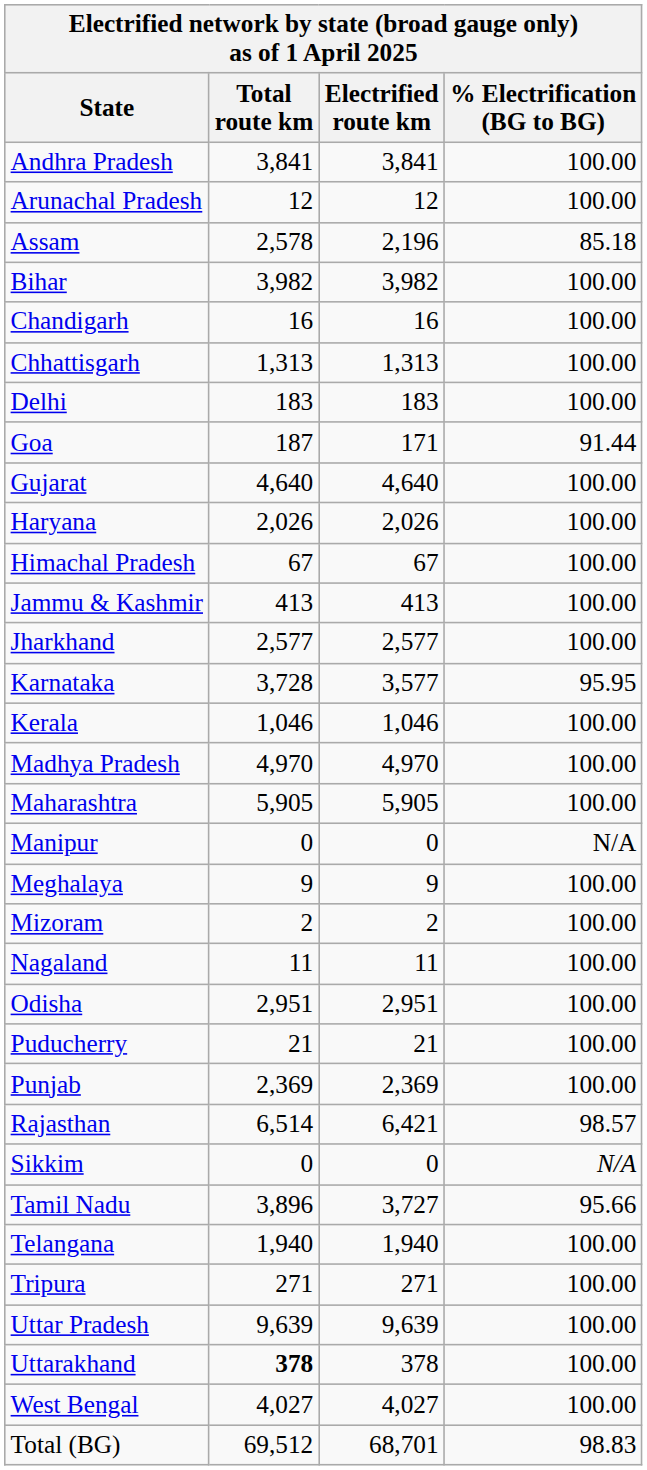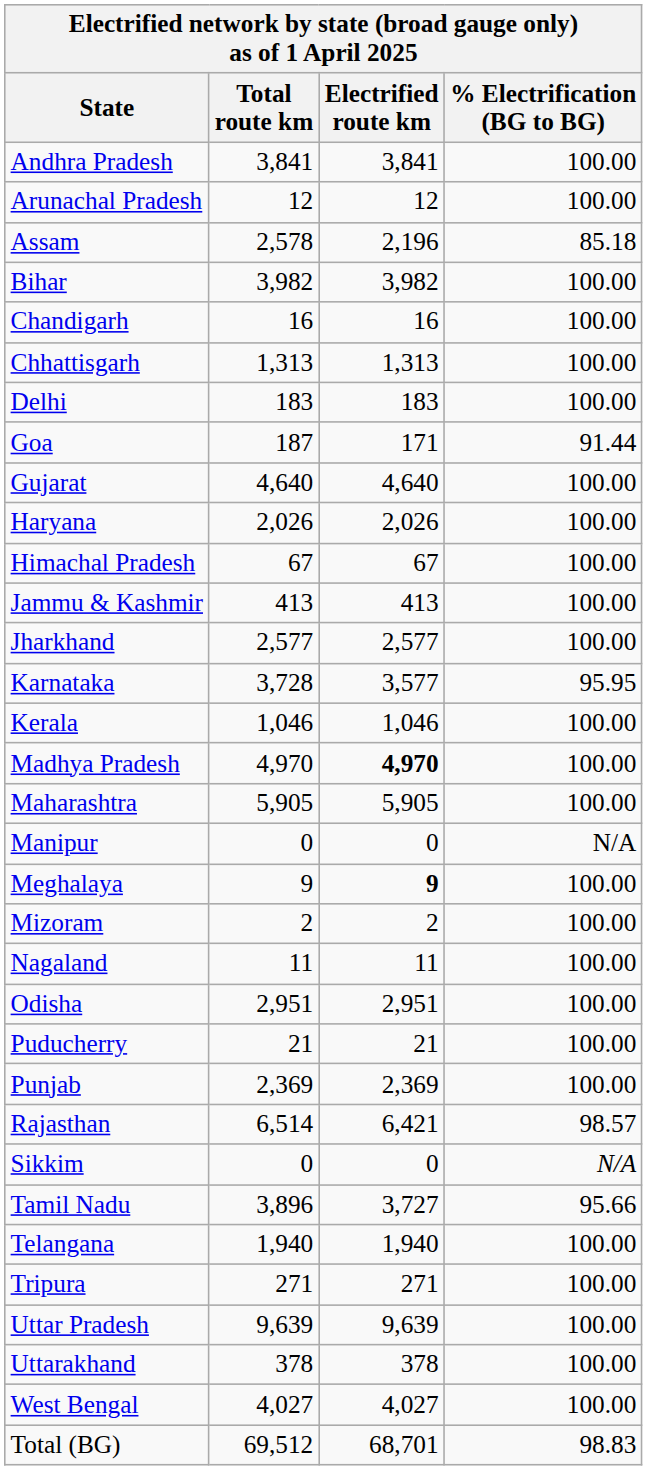(410, 762) normal -> (410, 762) bold
(432, 883) normal -> (432, 883) bold
(294, 1364) bold -> (294, 1364) normal
